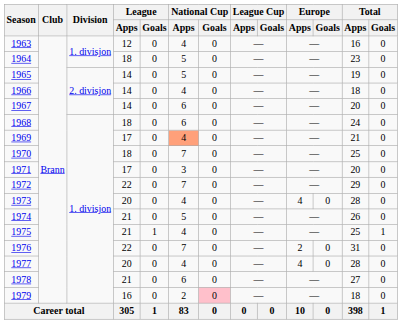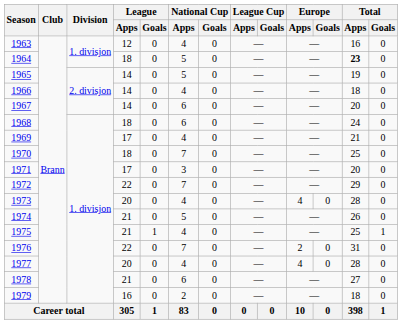(355, 59) normal -> (355, 59) bold
(184, 138) lightsalmon background -> (184, 138) no background
(214, 295) pink background -> (214, 295) no background
